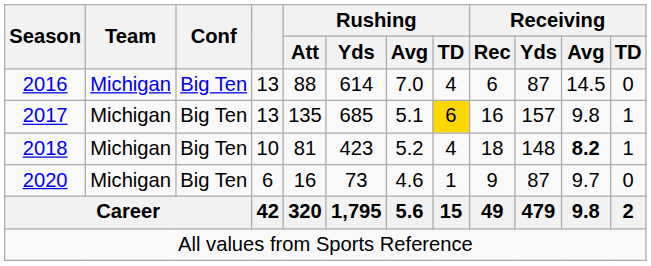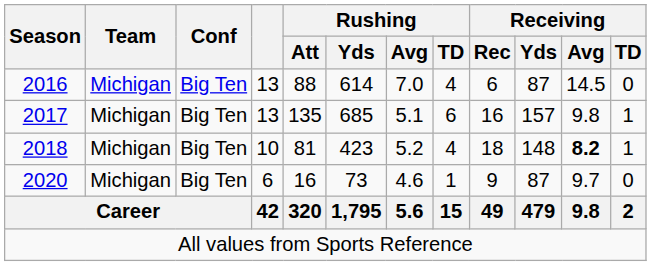(451, 116) gold background -> (451, 116) no background
